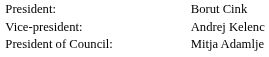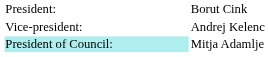(59, 44) no background -> (59, 44) paleturquoise background
